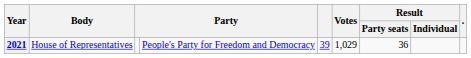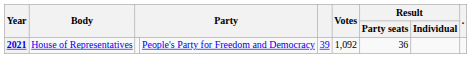(346, 45) 1,029 -> (346, 45) 1,092
